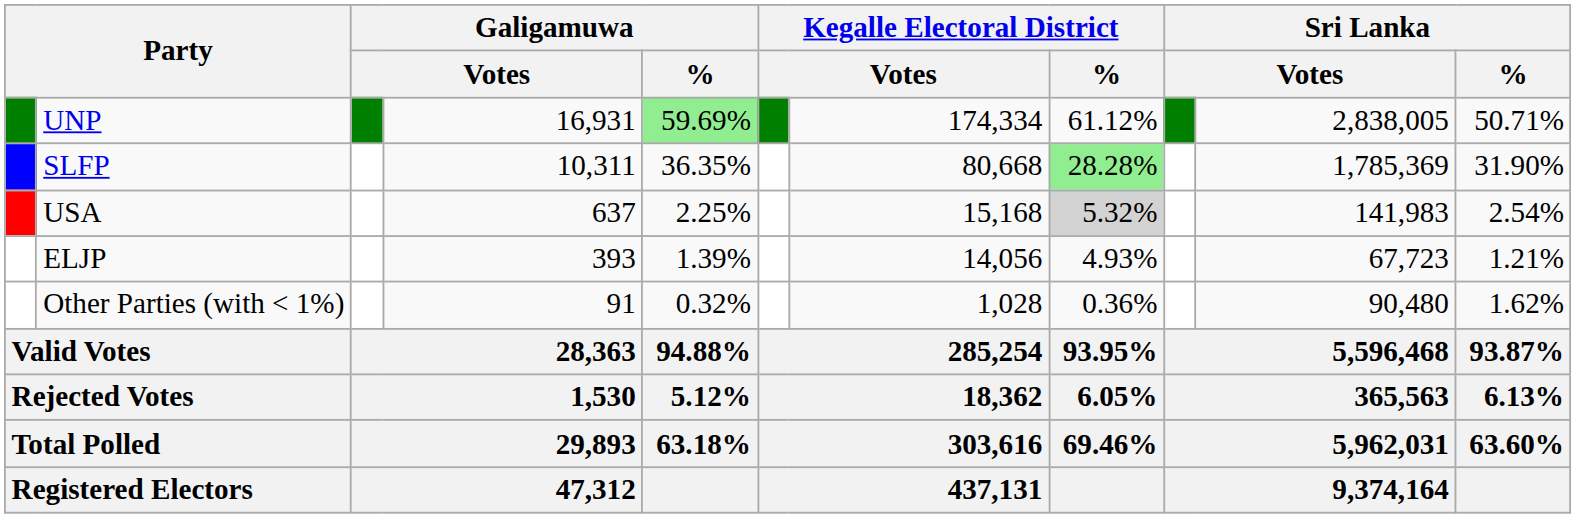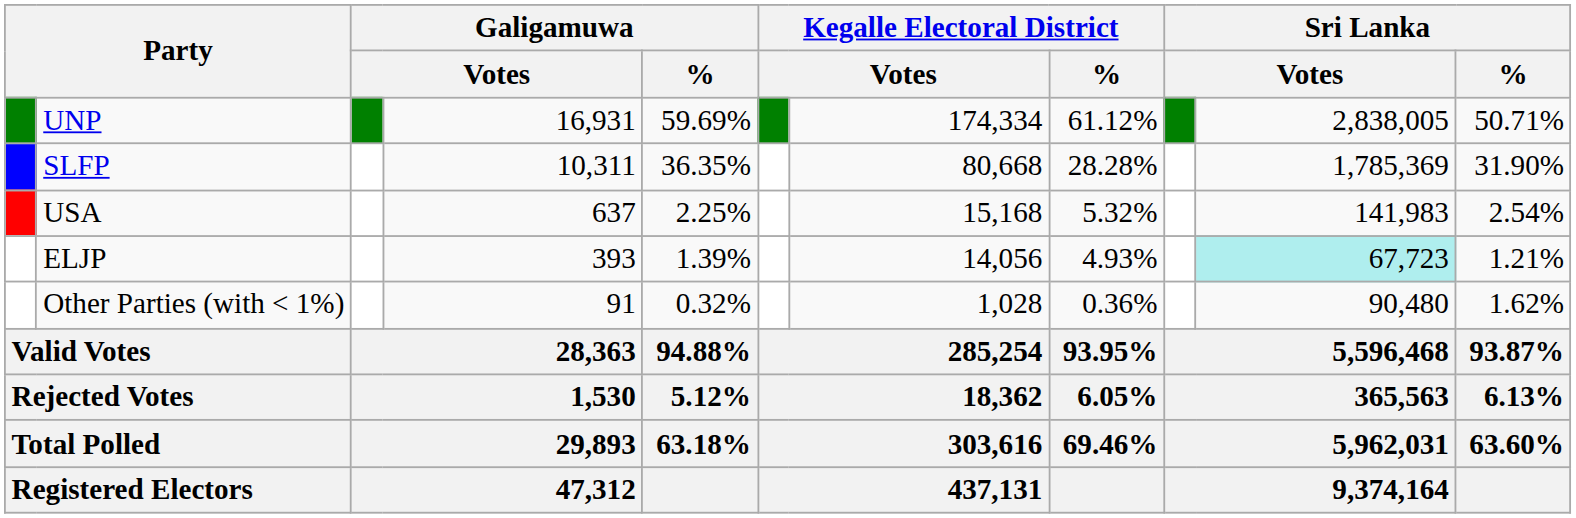(706, 119) lightgreen background -> (706, 119) no background
(1113, 166) lightgreen background -> (1113, 166) no background
(1120, 212) lightgrey background -> (1120, 212) no background
(1409, 258) no background -> (1409, 258) paleturquoise background
